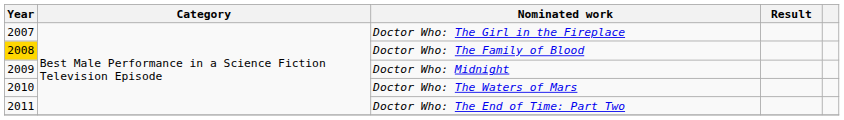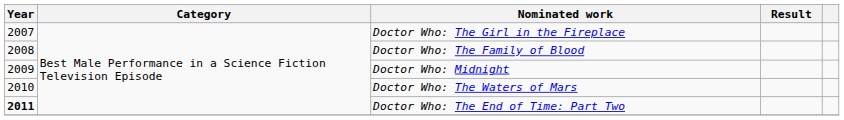(21, 51) gold background -> (21, 51) no background
(21, 106) normal -> (21, 106) bold
